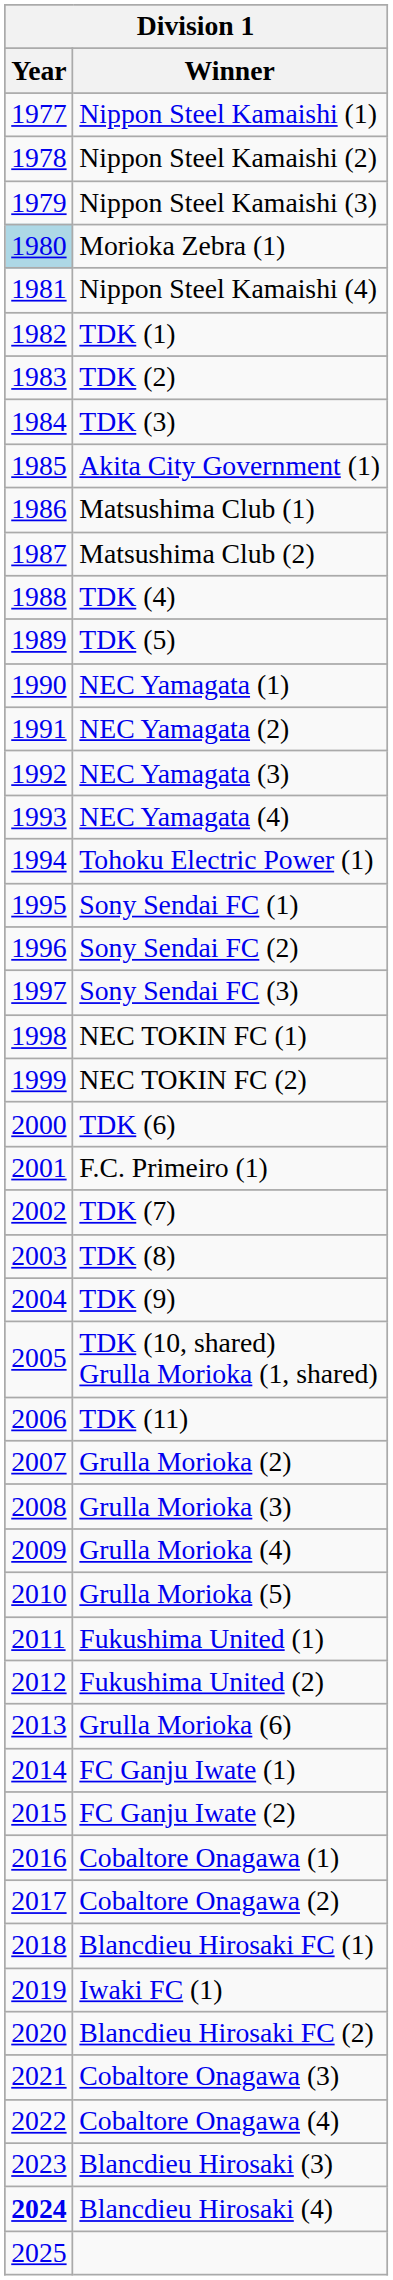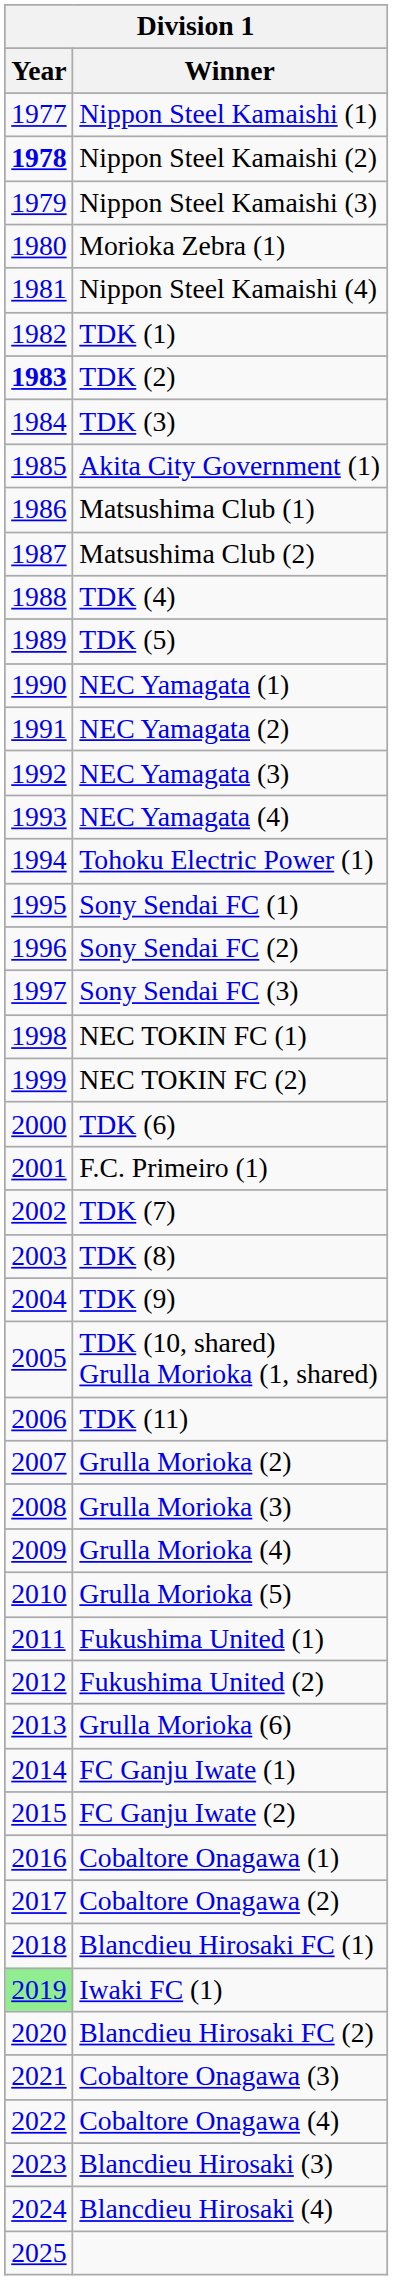(39, 158) normal -> (39, 158) bold
(39, 245) lightblue background -> (39, 245) no background
(39, 377) normal -> (39, 377) bold
(39, 1989) no background -> (39, 1989) lightgreen background
(39, 2208) bold -> (39, 2208) normal
